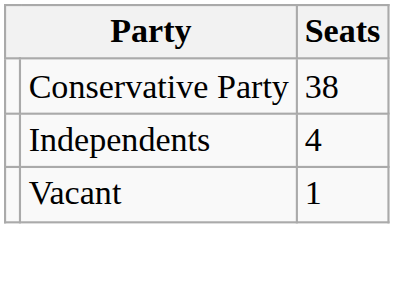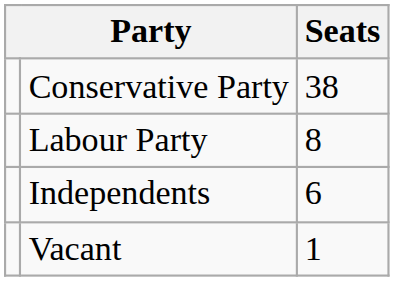+ row: (118, 139)
(313, 139) 4 -> (313, 193) 6
